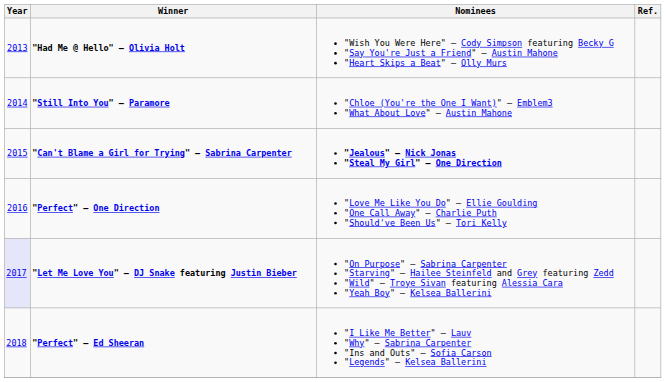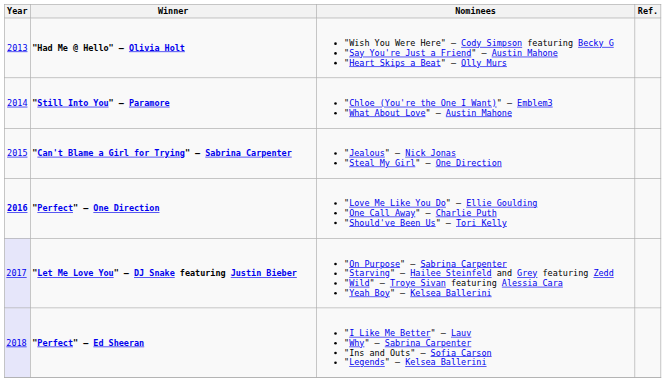(476, 158) bold -> (476, 158) normal
(17, 208) normal -> (17, 208) bold
(17, 343) no background -> (17, 343) lavender background
